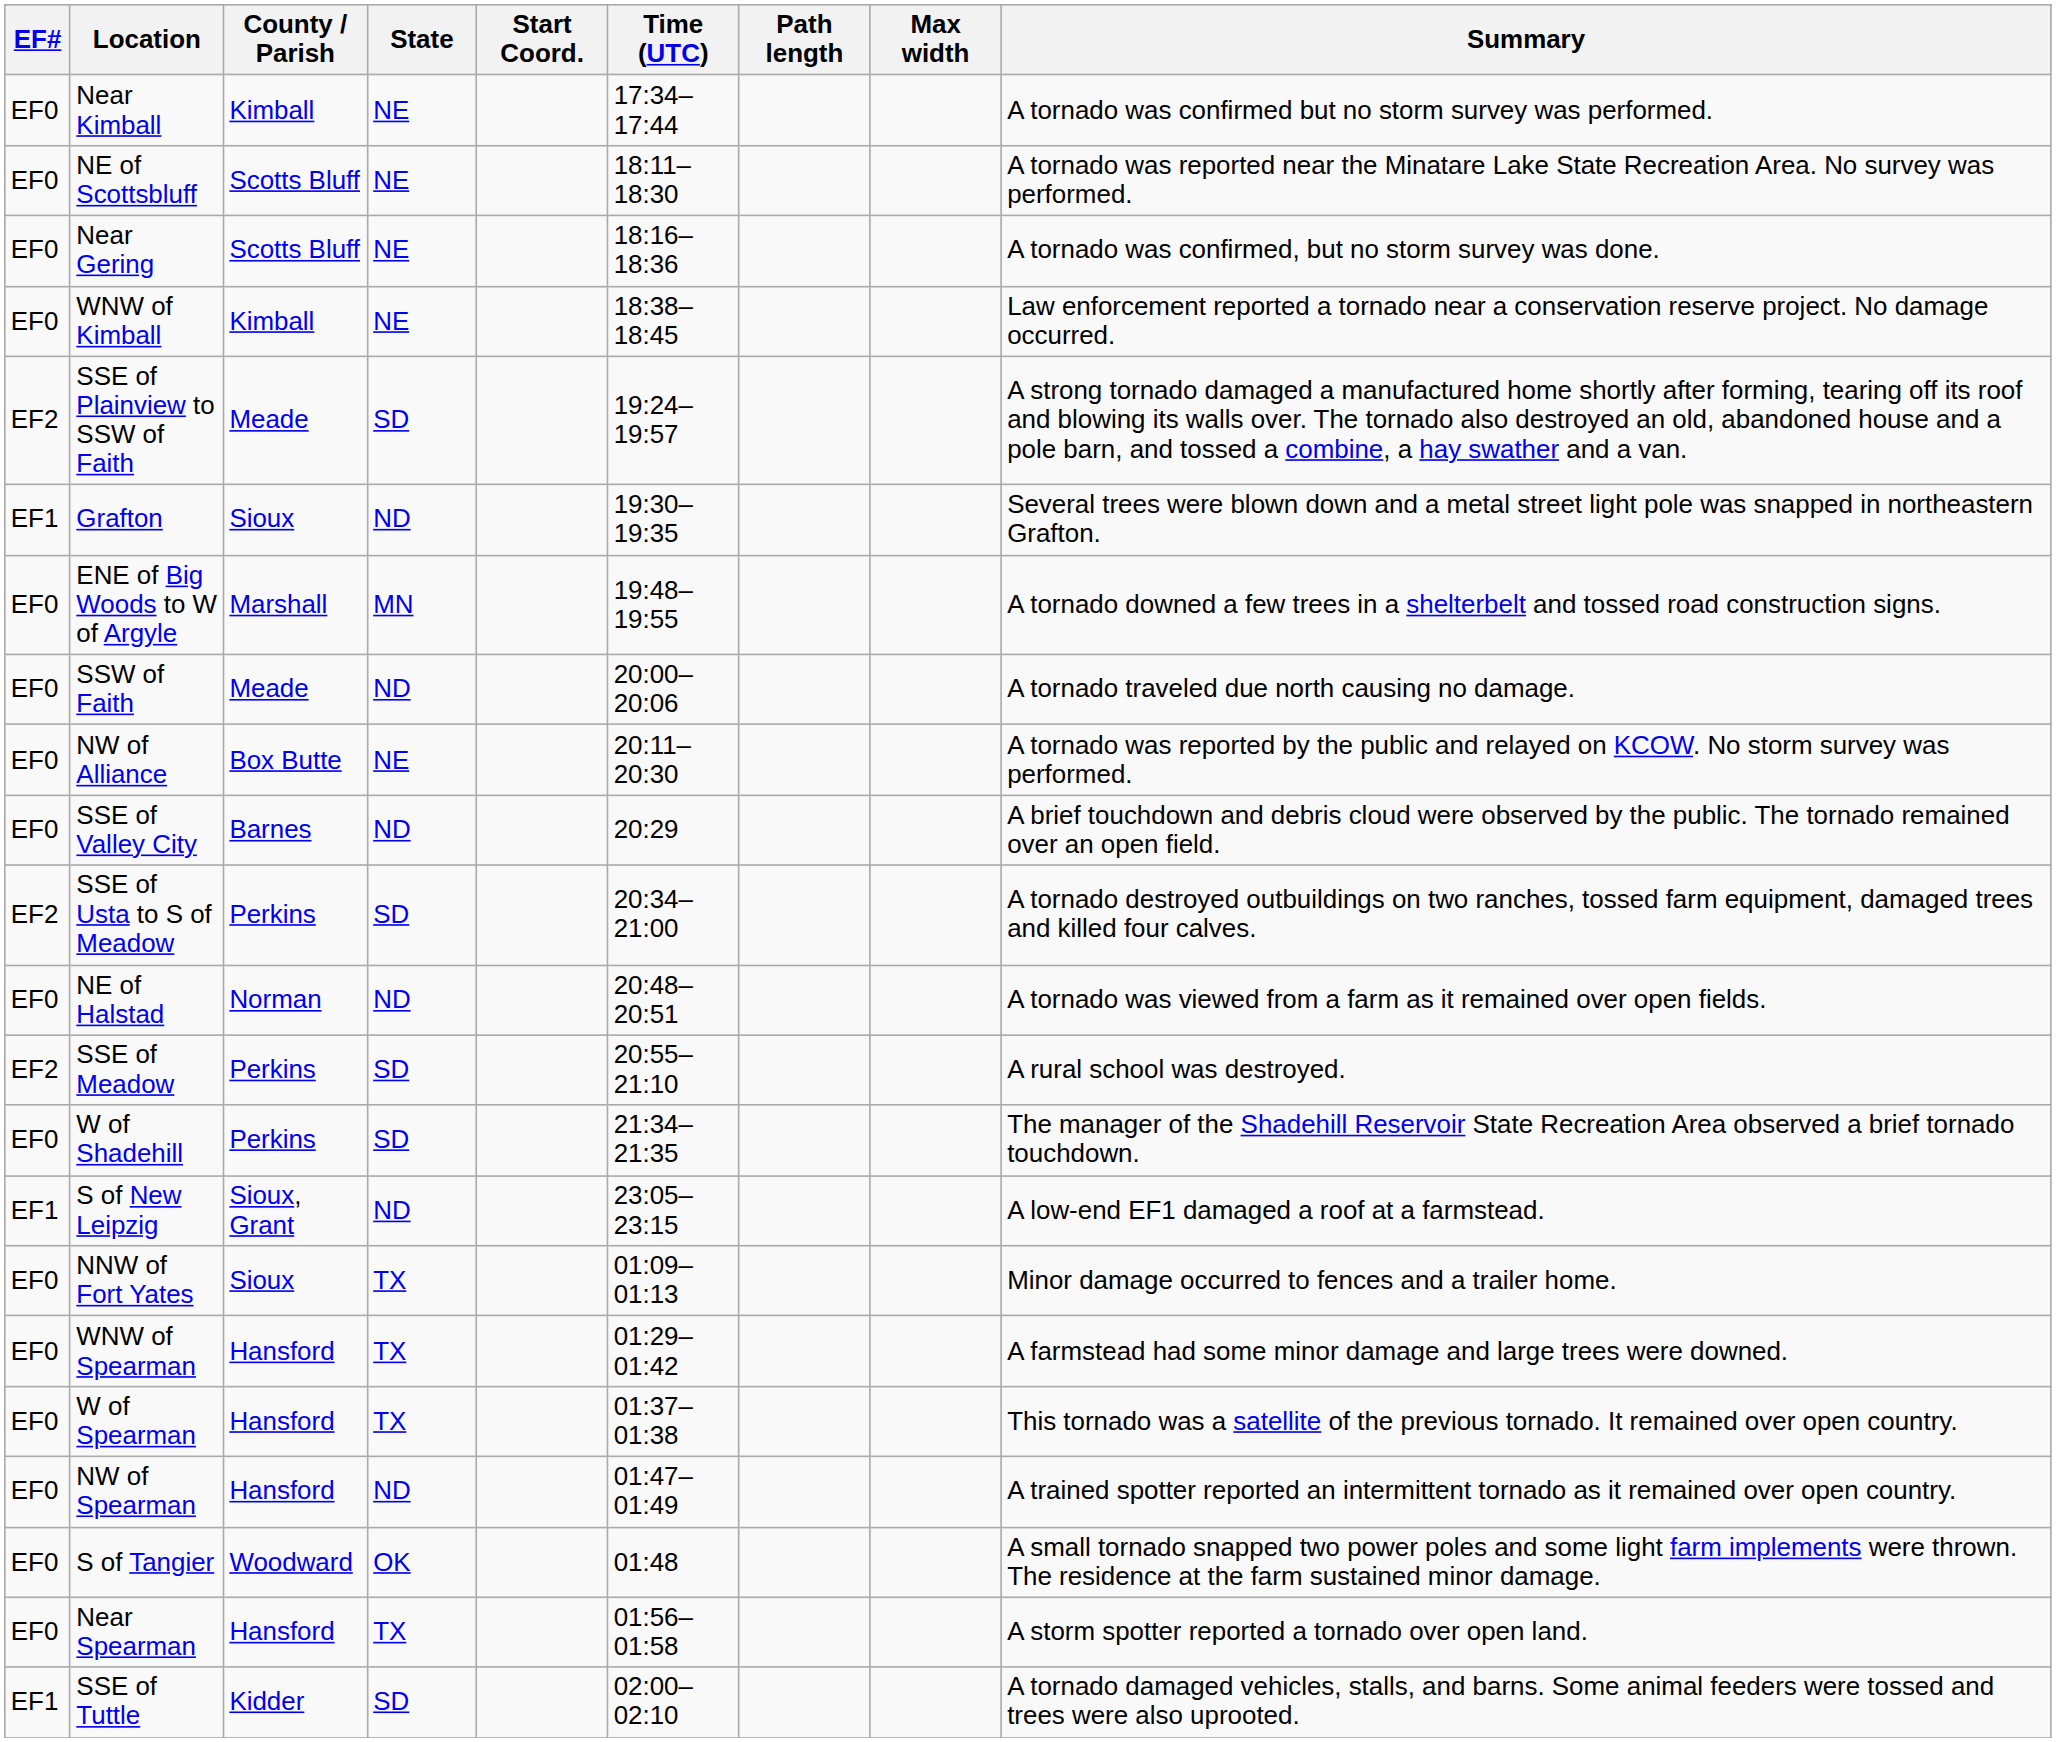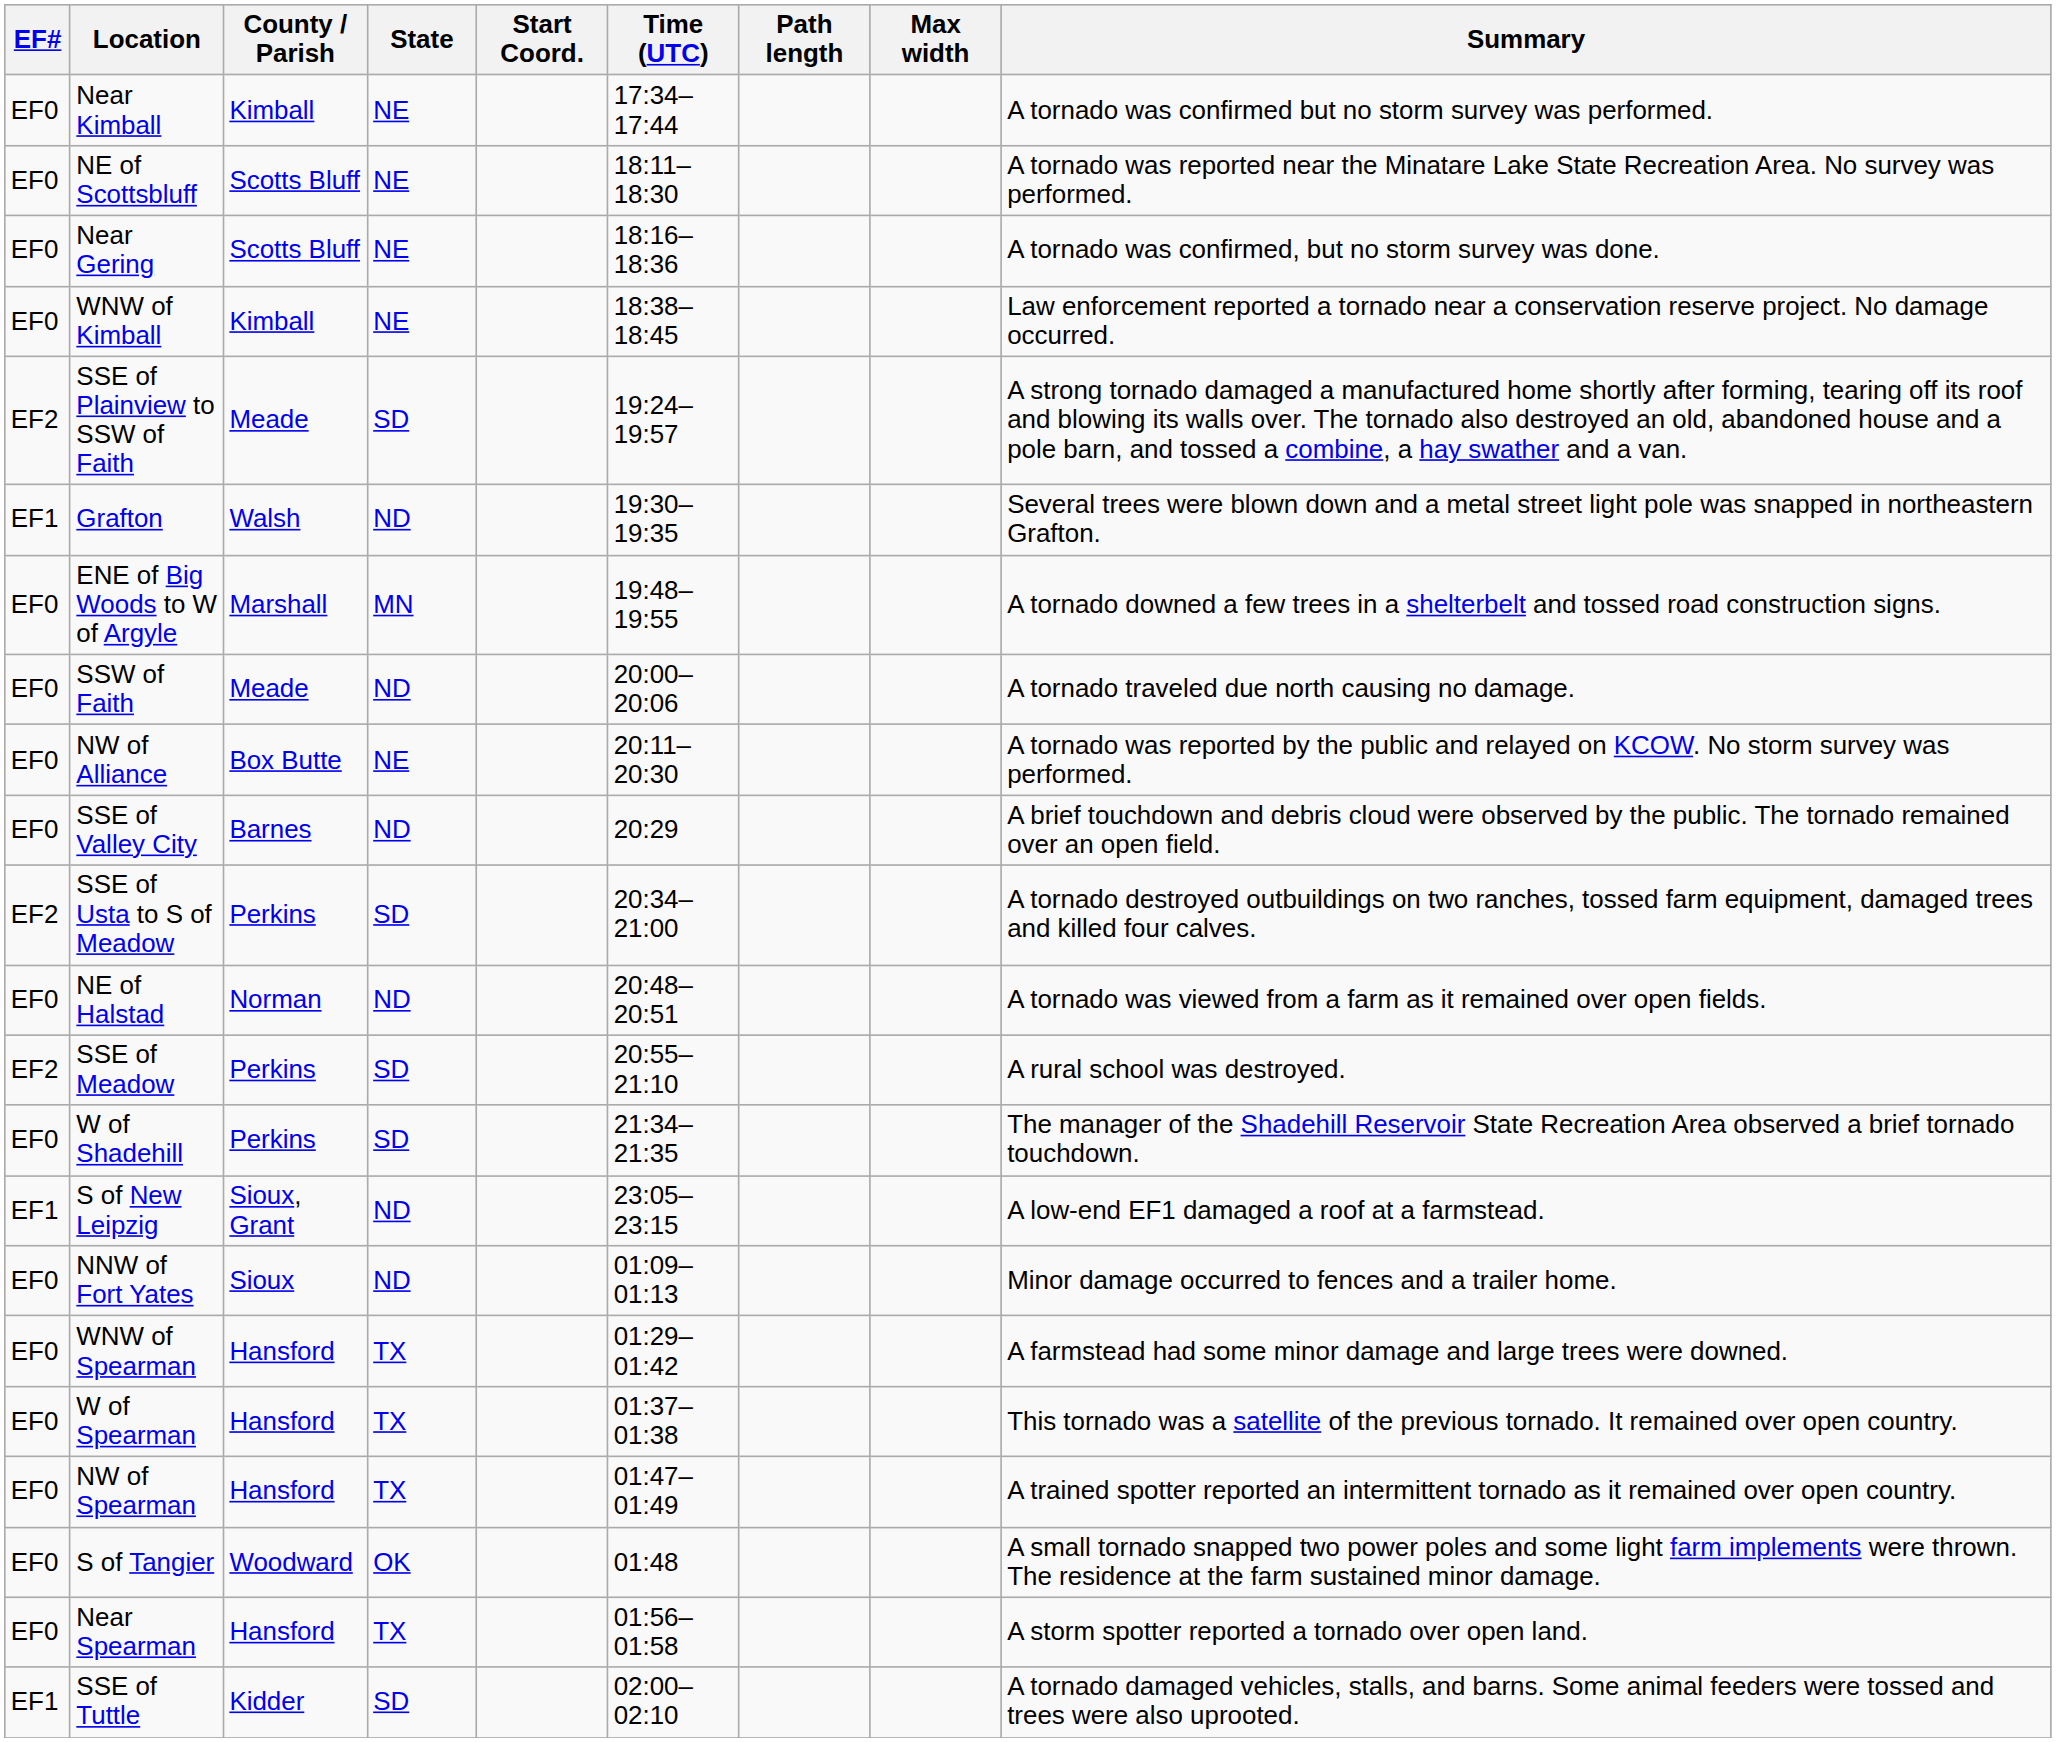(262, 519) Sioux -> (265, 519) Walsh
(390, 1280) TX -> (392, 1280) ND
(392, 1491) ND -> (390, 1491) TX
